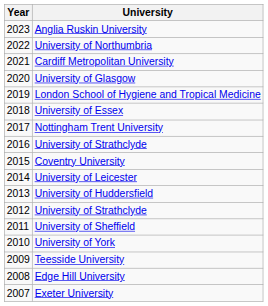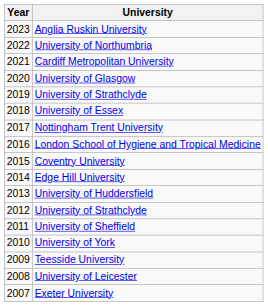(148, 95) London School of Hygiene and Tropical Medicine -> (91, 95) University of Strathclyde
(91, 144) University of Strathclyde -> (148, 144) London School of Hygiene and Tropical Medicine
(86, 177) University of Leicester -> (80, 177) Edge Hill University
(80, 276) Edge Hill University -> (86, 276) University of Leicester
